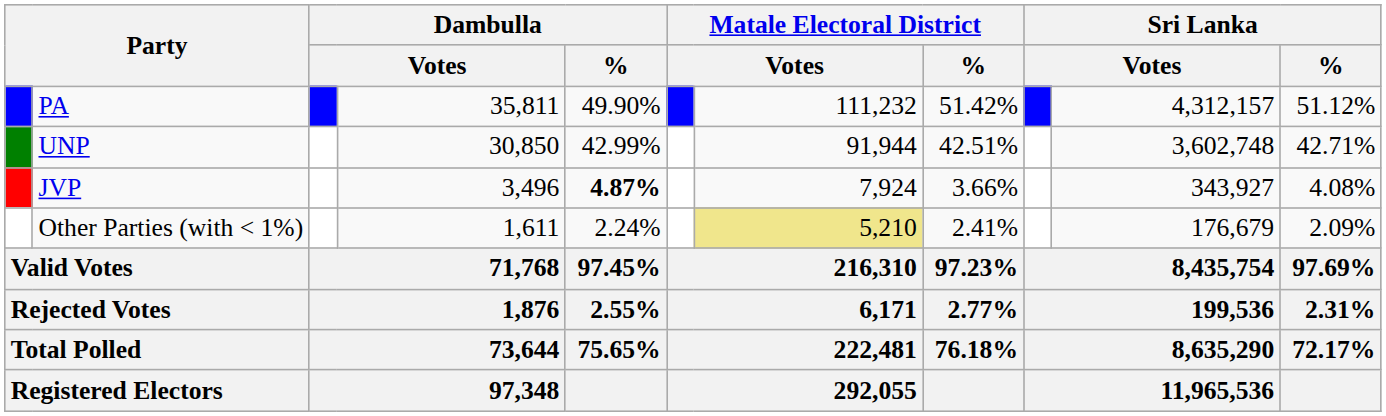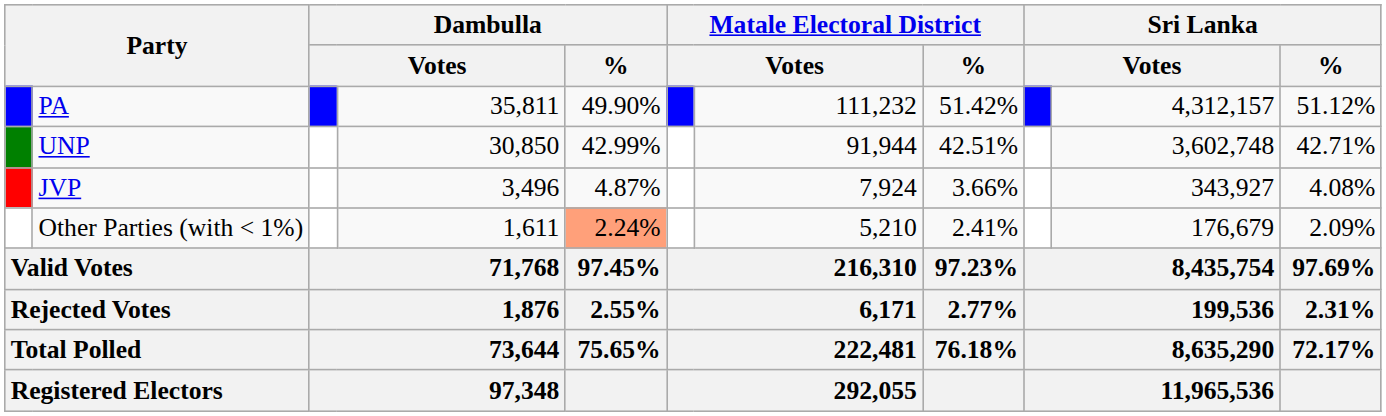(625, 187) bold -> (628, 187) normal
(628, 227) no background -> (628, 227) lightsalmon background
(888, 227) khaki background -> (888, 227) no background
